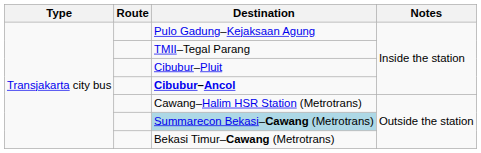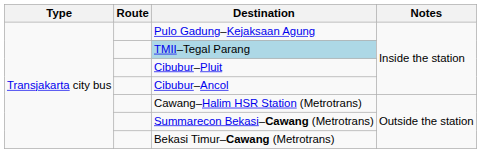(202, 49) no background -> (202, 49) lightblue background
(195, 85) bold -> (191, 85) normal
(264, 121) lightblue background -> (264, 121) no background
